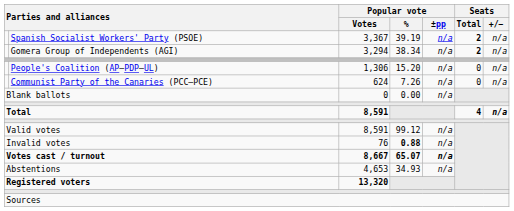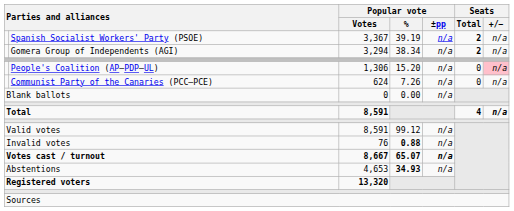(500, 68) no background -> (500, 68) pink background
(408, 170) normal -> (408, 170) bold
